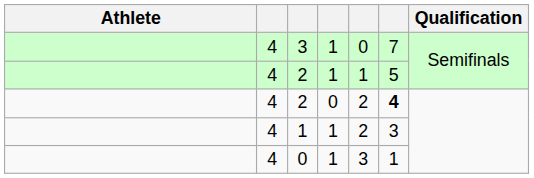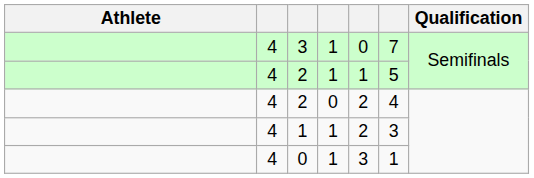(394, 103) bold -> (394, 103) normal
